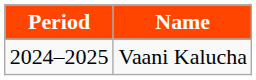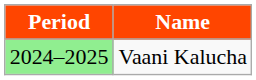(59, 56) no background -> (59, 56) lightgreen background
